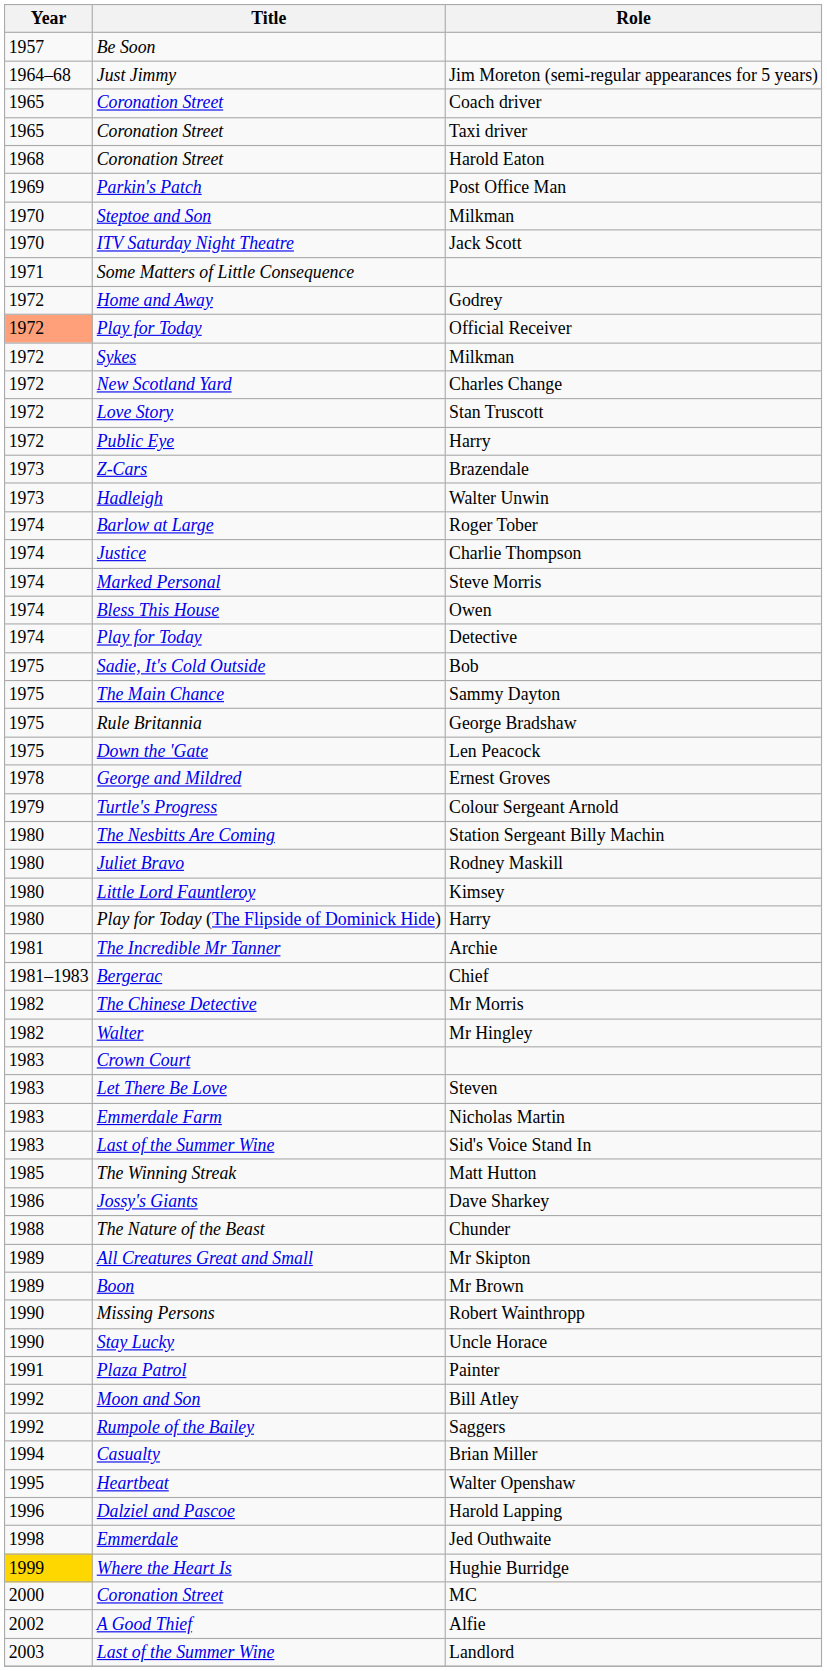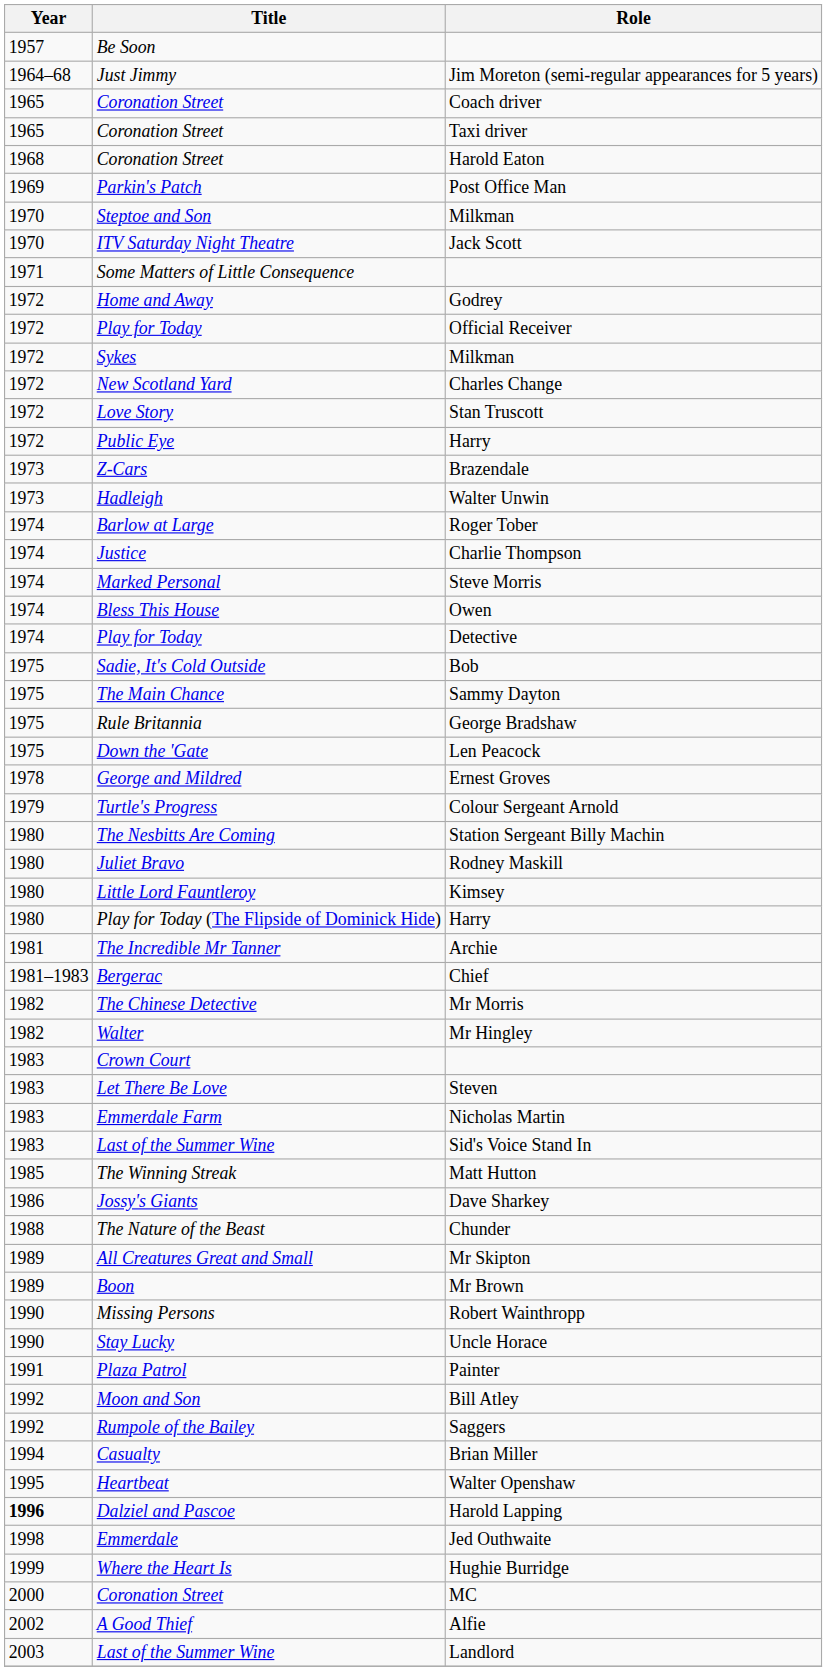(26, 328) lightsalmon background -> (26, 328) no background
(26, 1511) normal -> (26, 1511) bold
(26, 1567) gold background -> (26, 1567) no background
